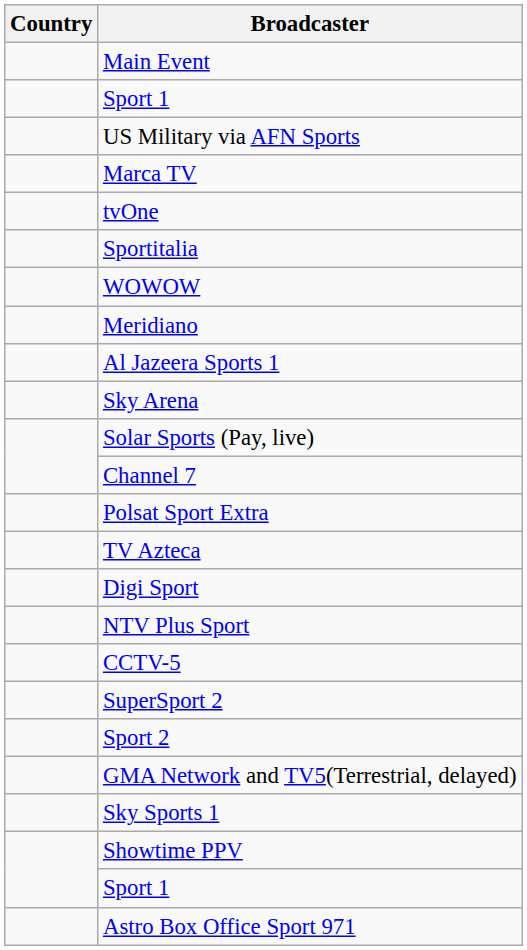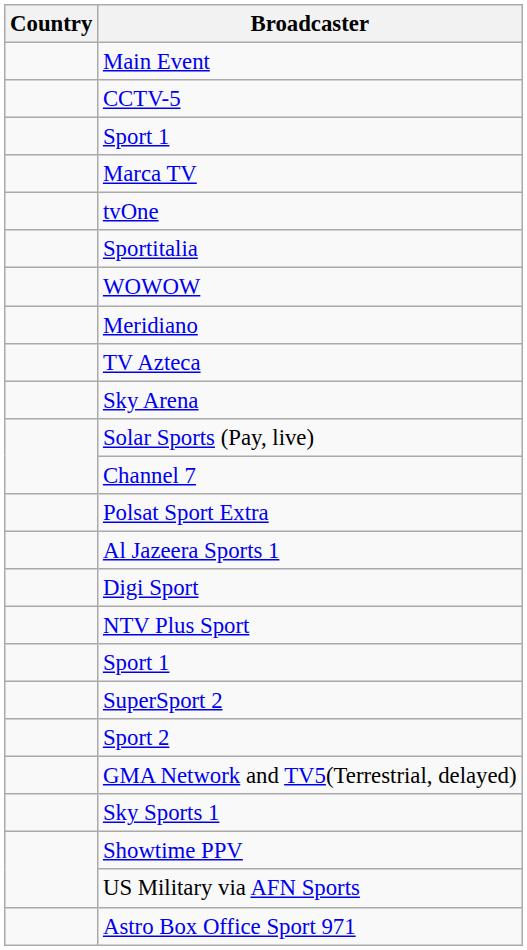(136, 98) Sport 1 -> (142, 98) CCTV-5
(231, 136) US Military via AFN Sports -> (136, 136) Sport 1
(191, 361) Al Jazeera Sports 1 -> (152, 361) TV Azteca
(152, 549) TV Azteca -> (191, 549) Al Jazeera Sports 1
(142, 662) CCTV-5 -> (136, 662) Sport 1
(136, 888) Sport 1 -> (231, 888) US Military via AFN Sports
